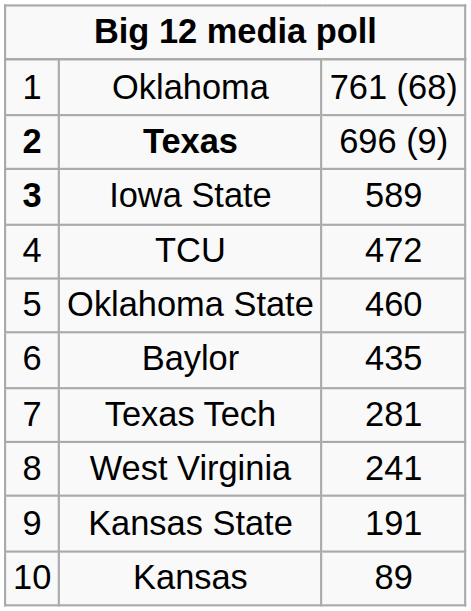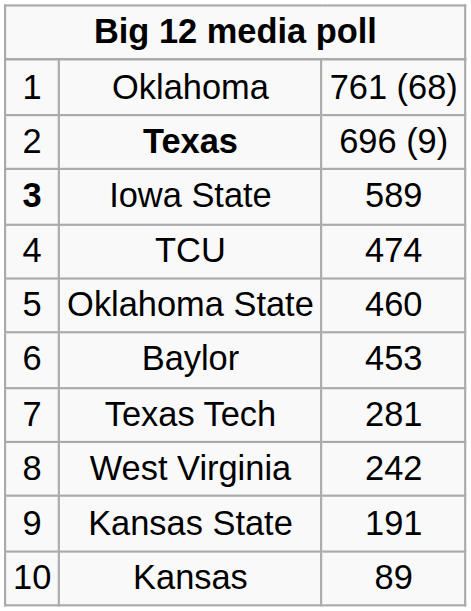(32, 141) bold -> (32, 141) normal
(394, 250) 472 -> (394, 250) 474
(394, 359) 435 -> (394, 359) 453
(394, 468) 241 -> (394, 468) 242
